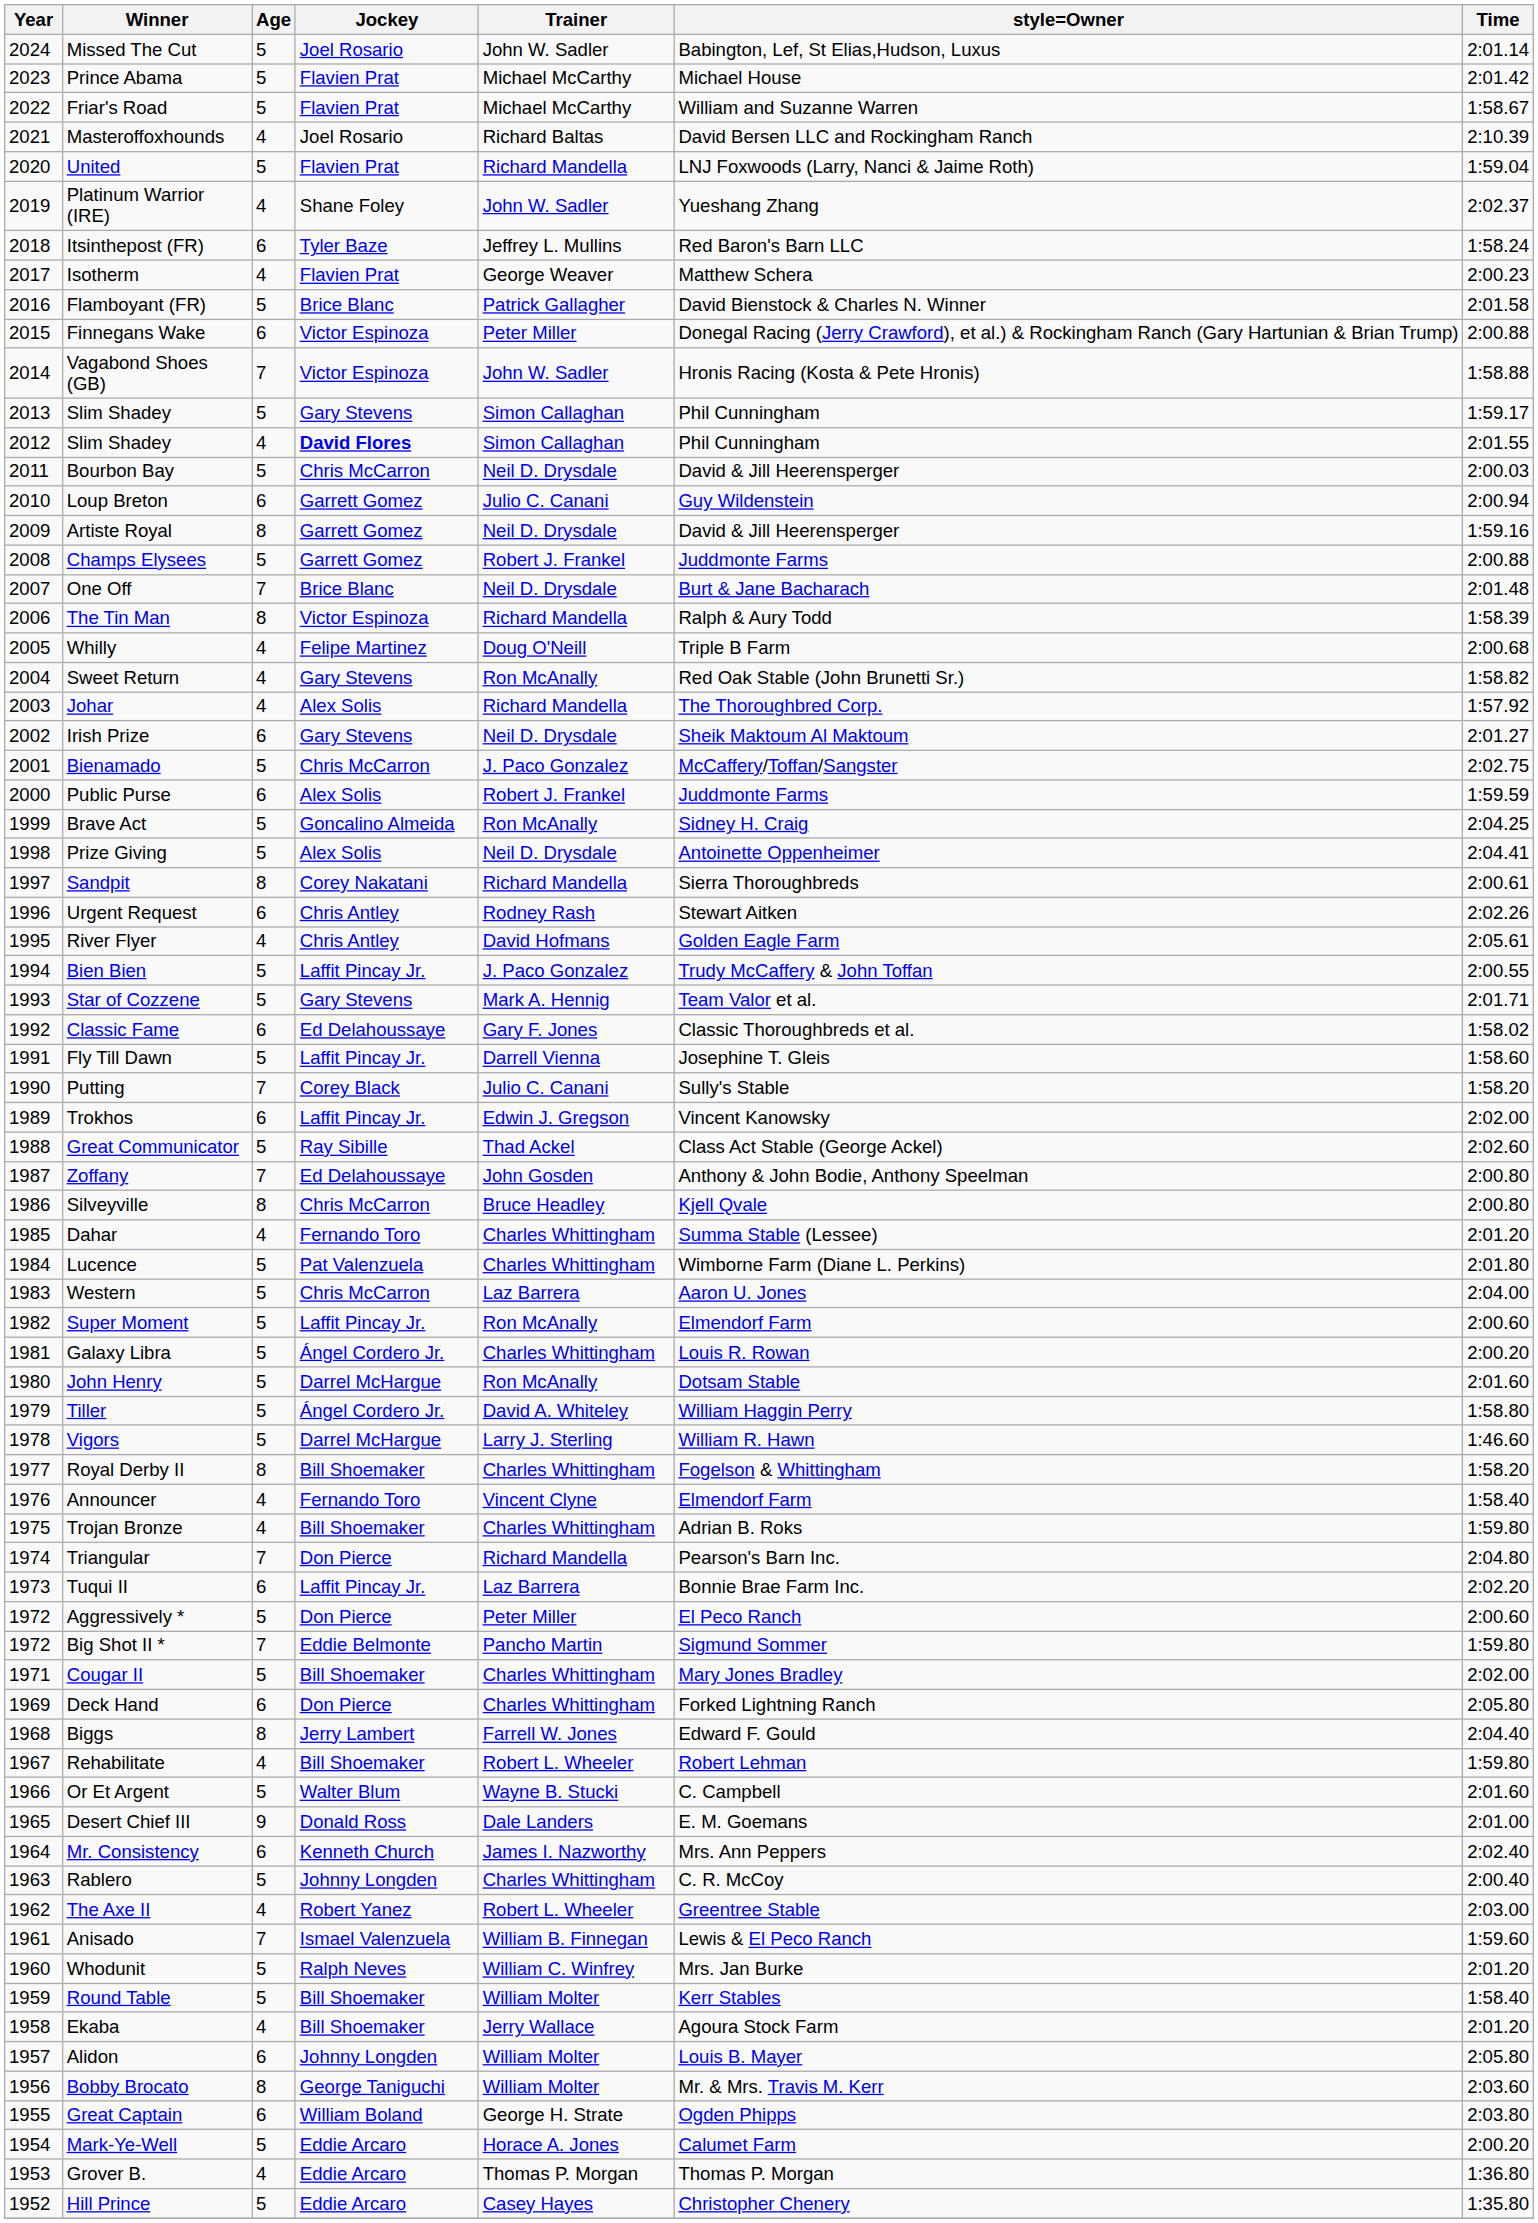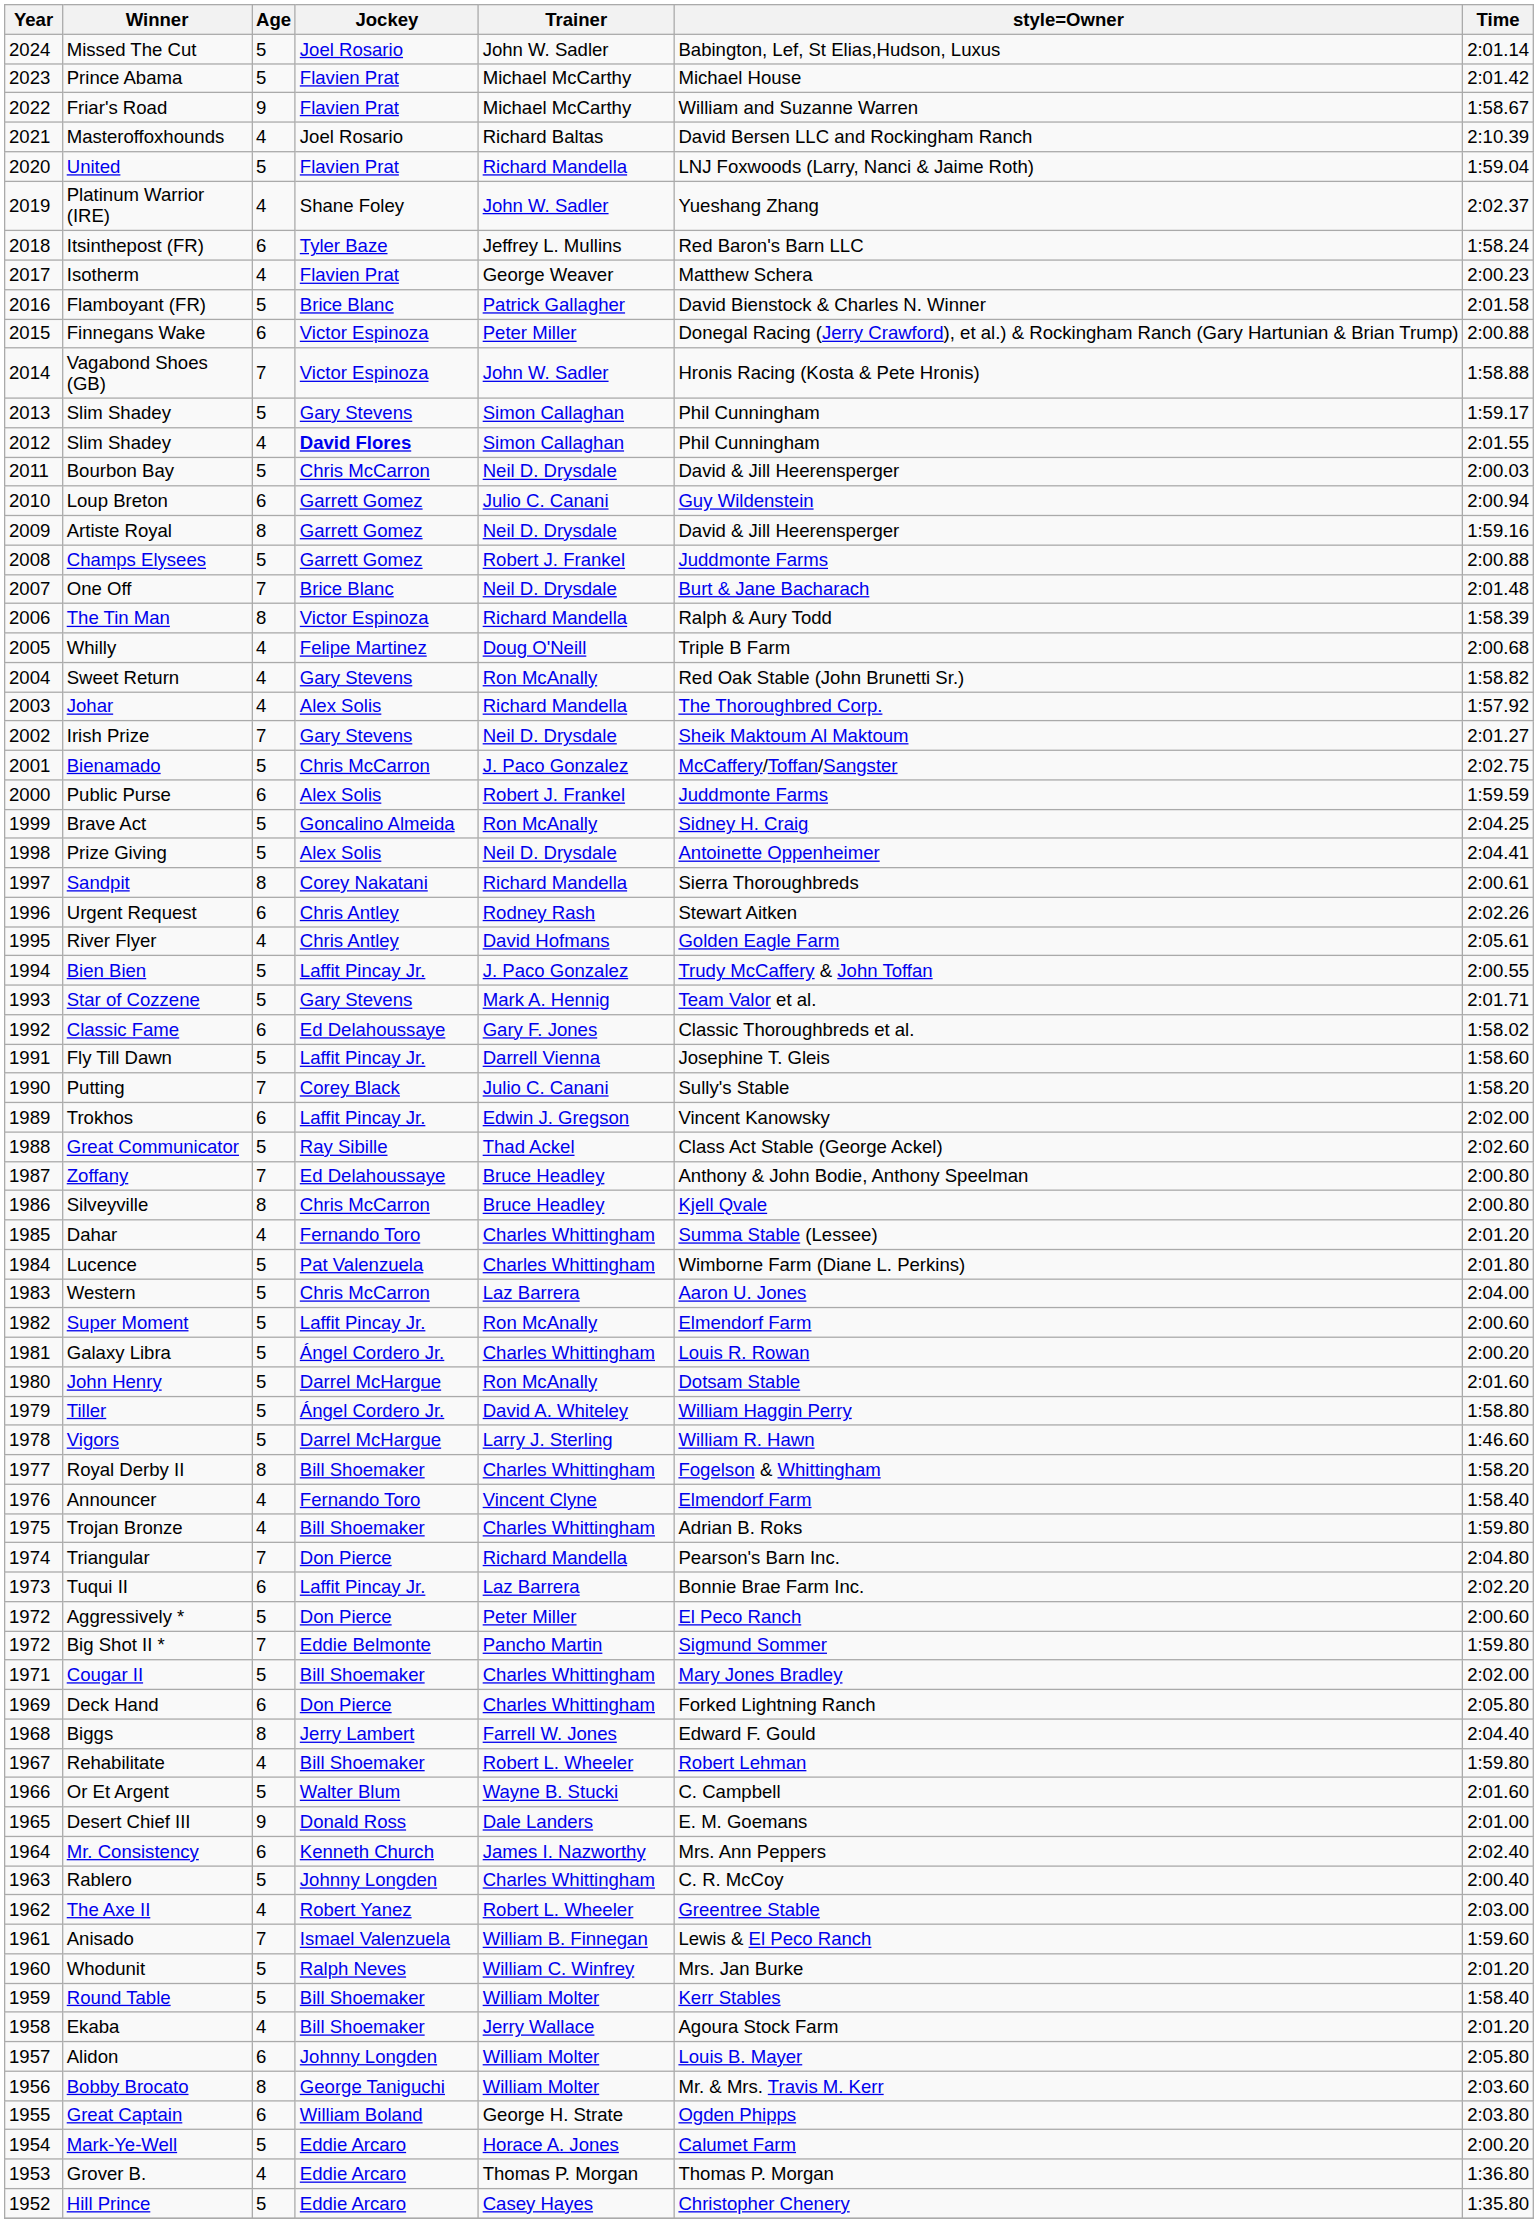(261, 108) 5 -> (261, 108) 9
(261, 736) 6 -> (261, 736) 7
(538, 1176) John Gosden -> (544, 1176) Bruce Headley
